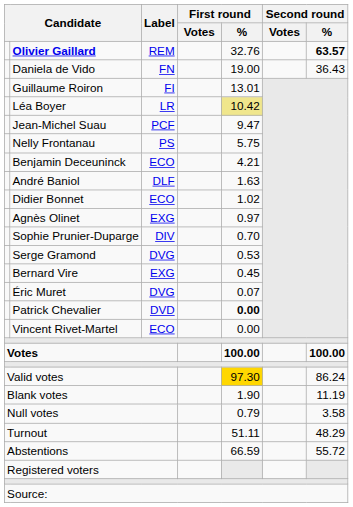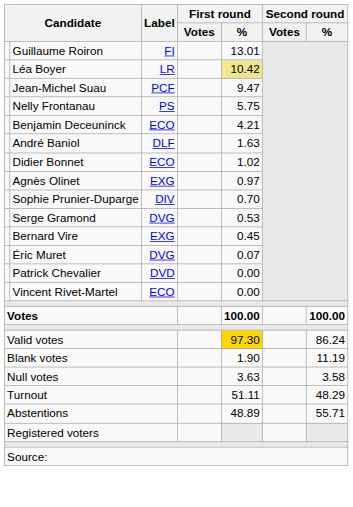- row: (54, 51)
- row: (54, 69)
(248, 310) bold -> (248, 273) normal
(248, 414) 0.79 -> (248, 377) 3.63
(245, 451) 66.59 -> (245, 414) 48.89
(330, 451) 55.72 -> (330, 414) 55.71
